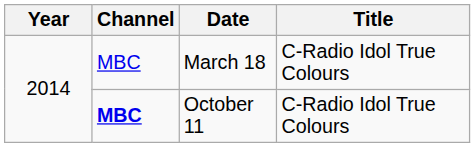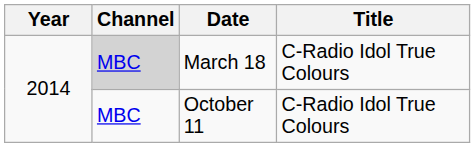(119, 62) no background -> (119, 62) lightgrey background
(119, 115) bold -> (119, 115) normal
